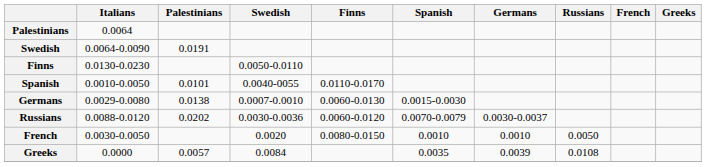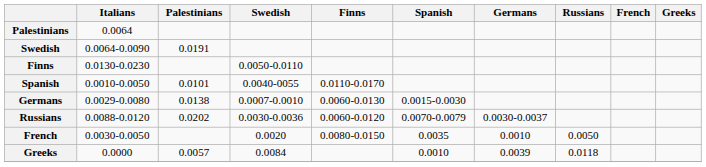(434, 135) 0.0010 -> (434, 135) 0.0035
(434, 153) 0.0035 -> (434, 153) 0.0010
(583, 153) 0.0108 -> (583, 153) 0.0118
